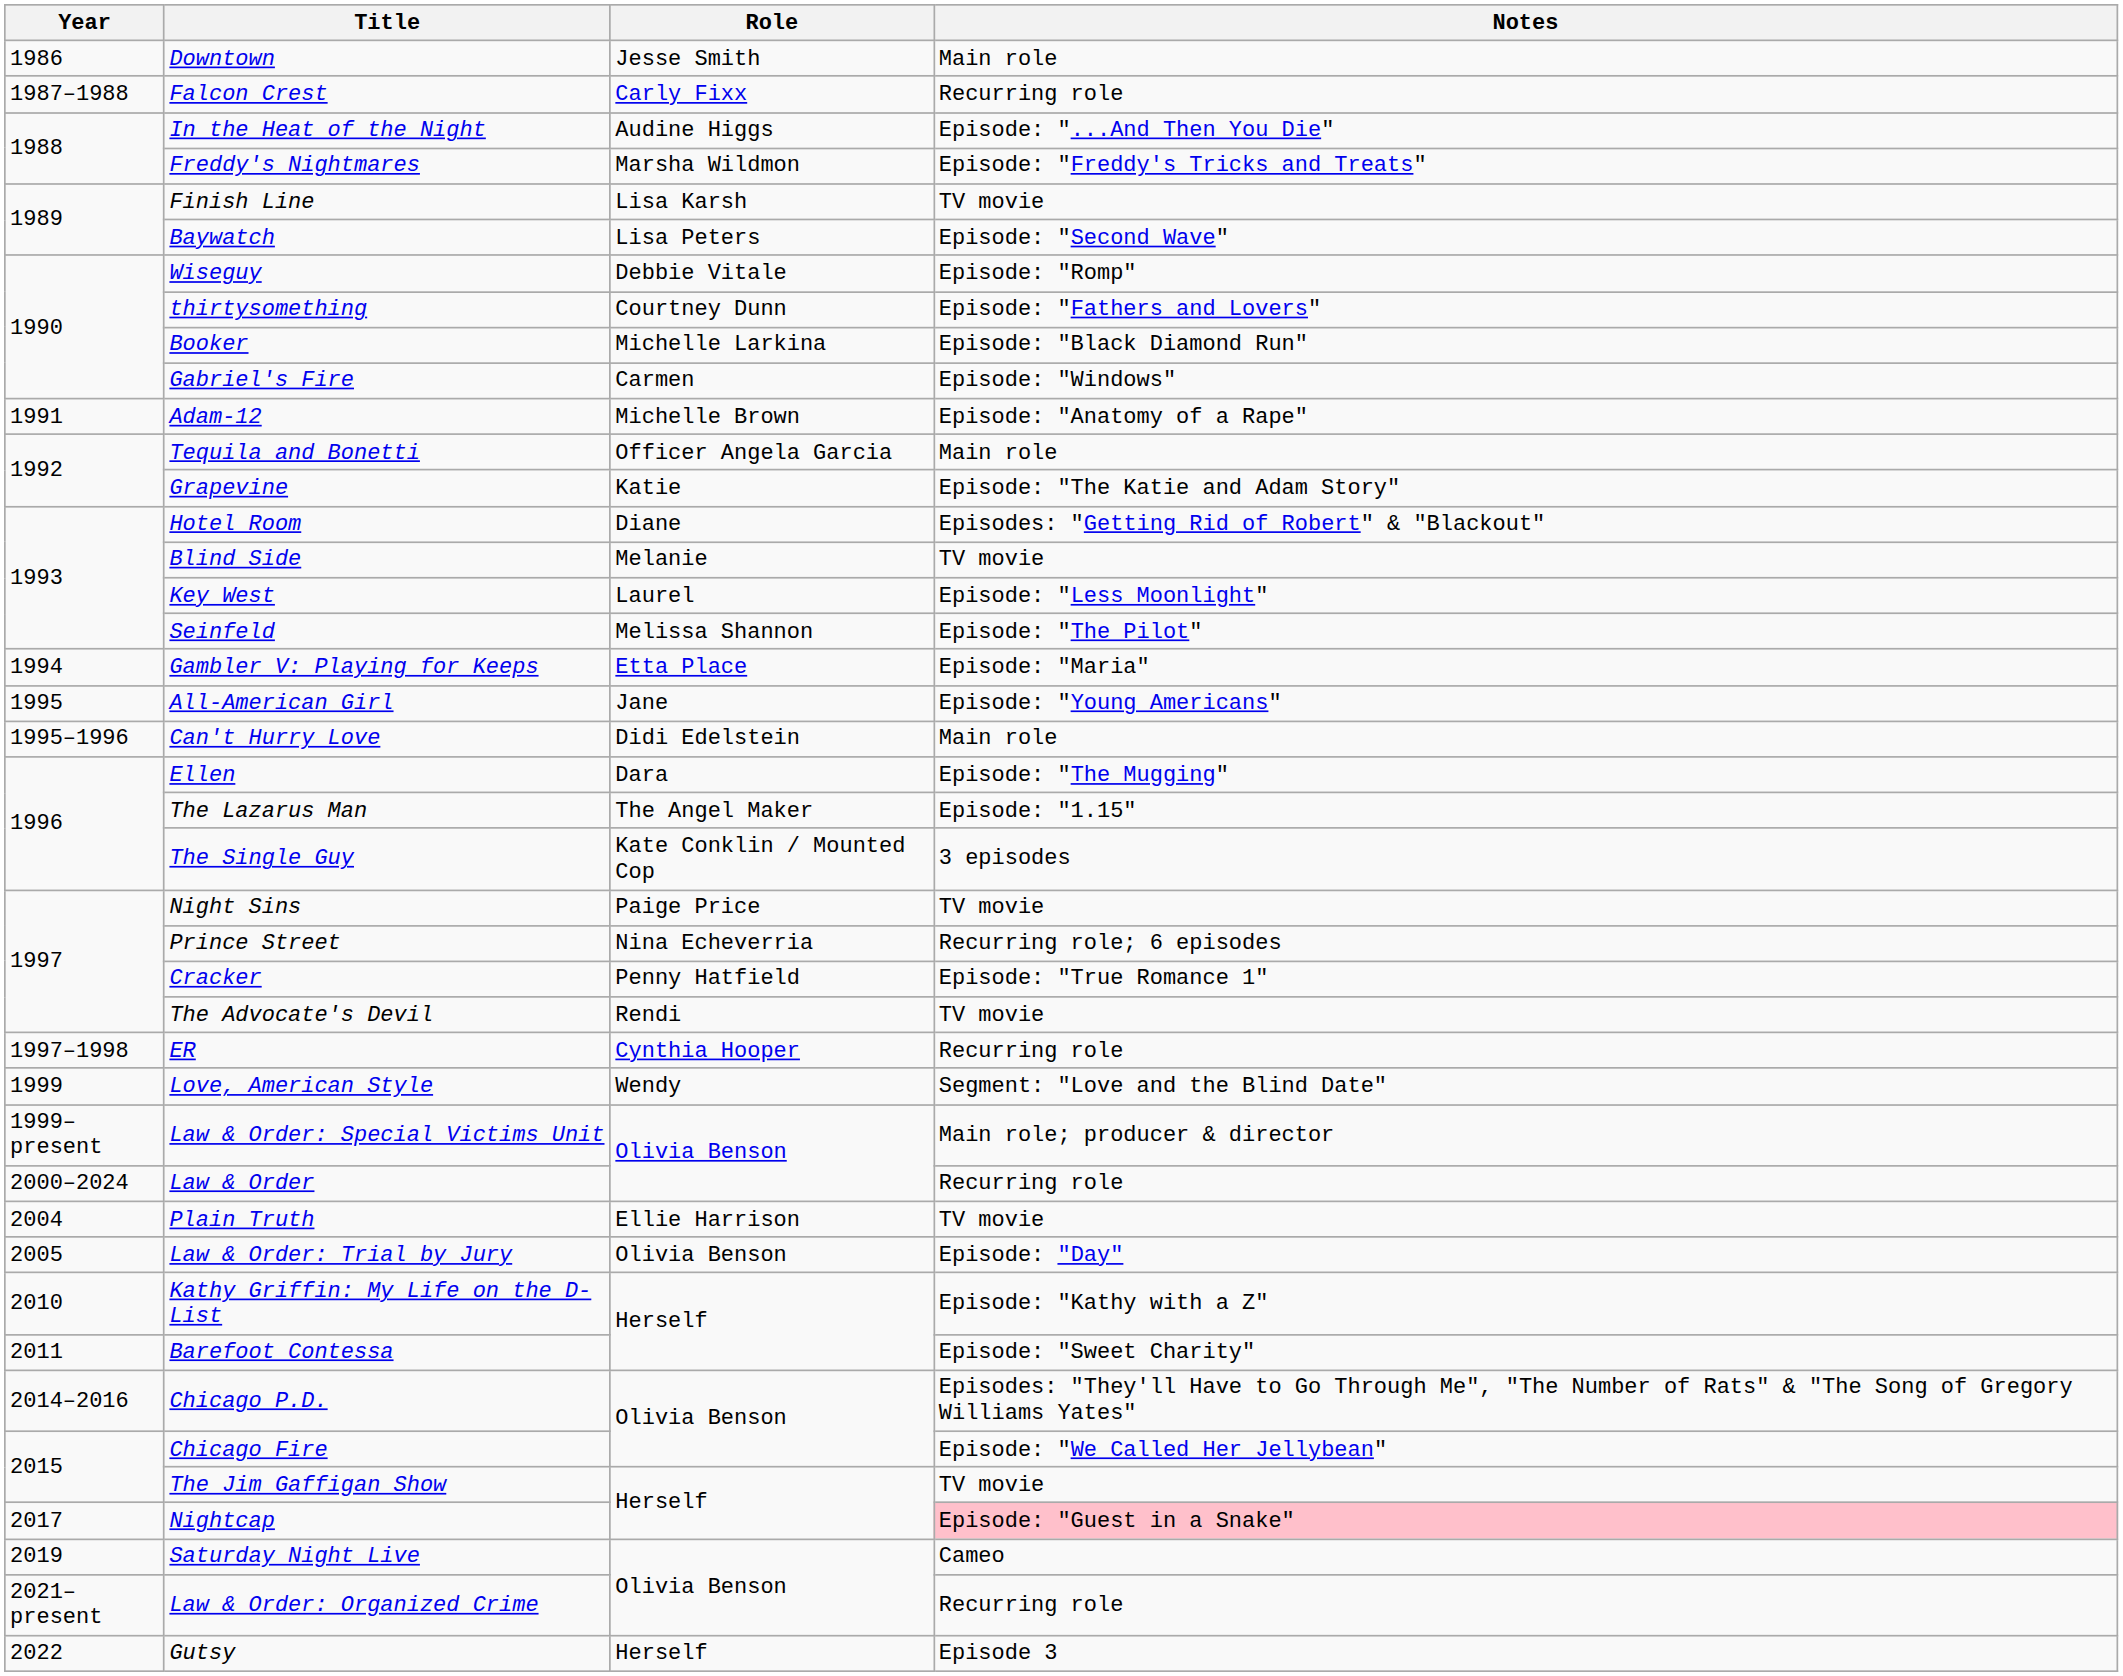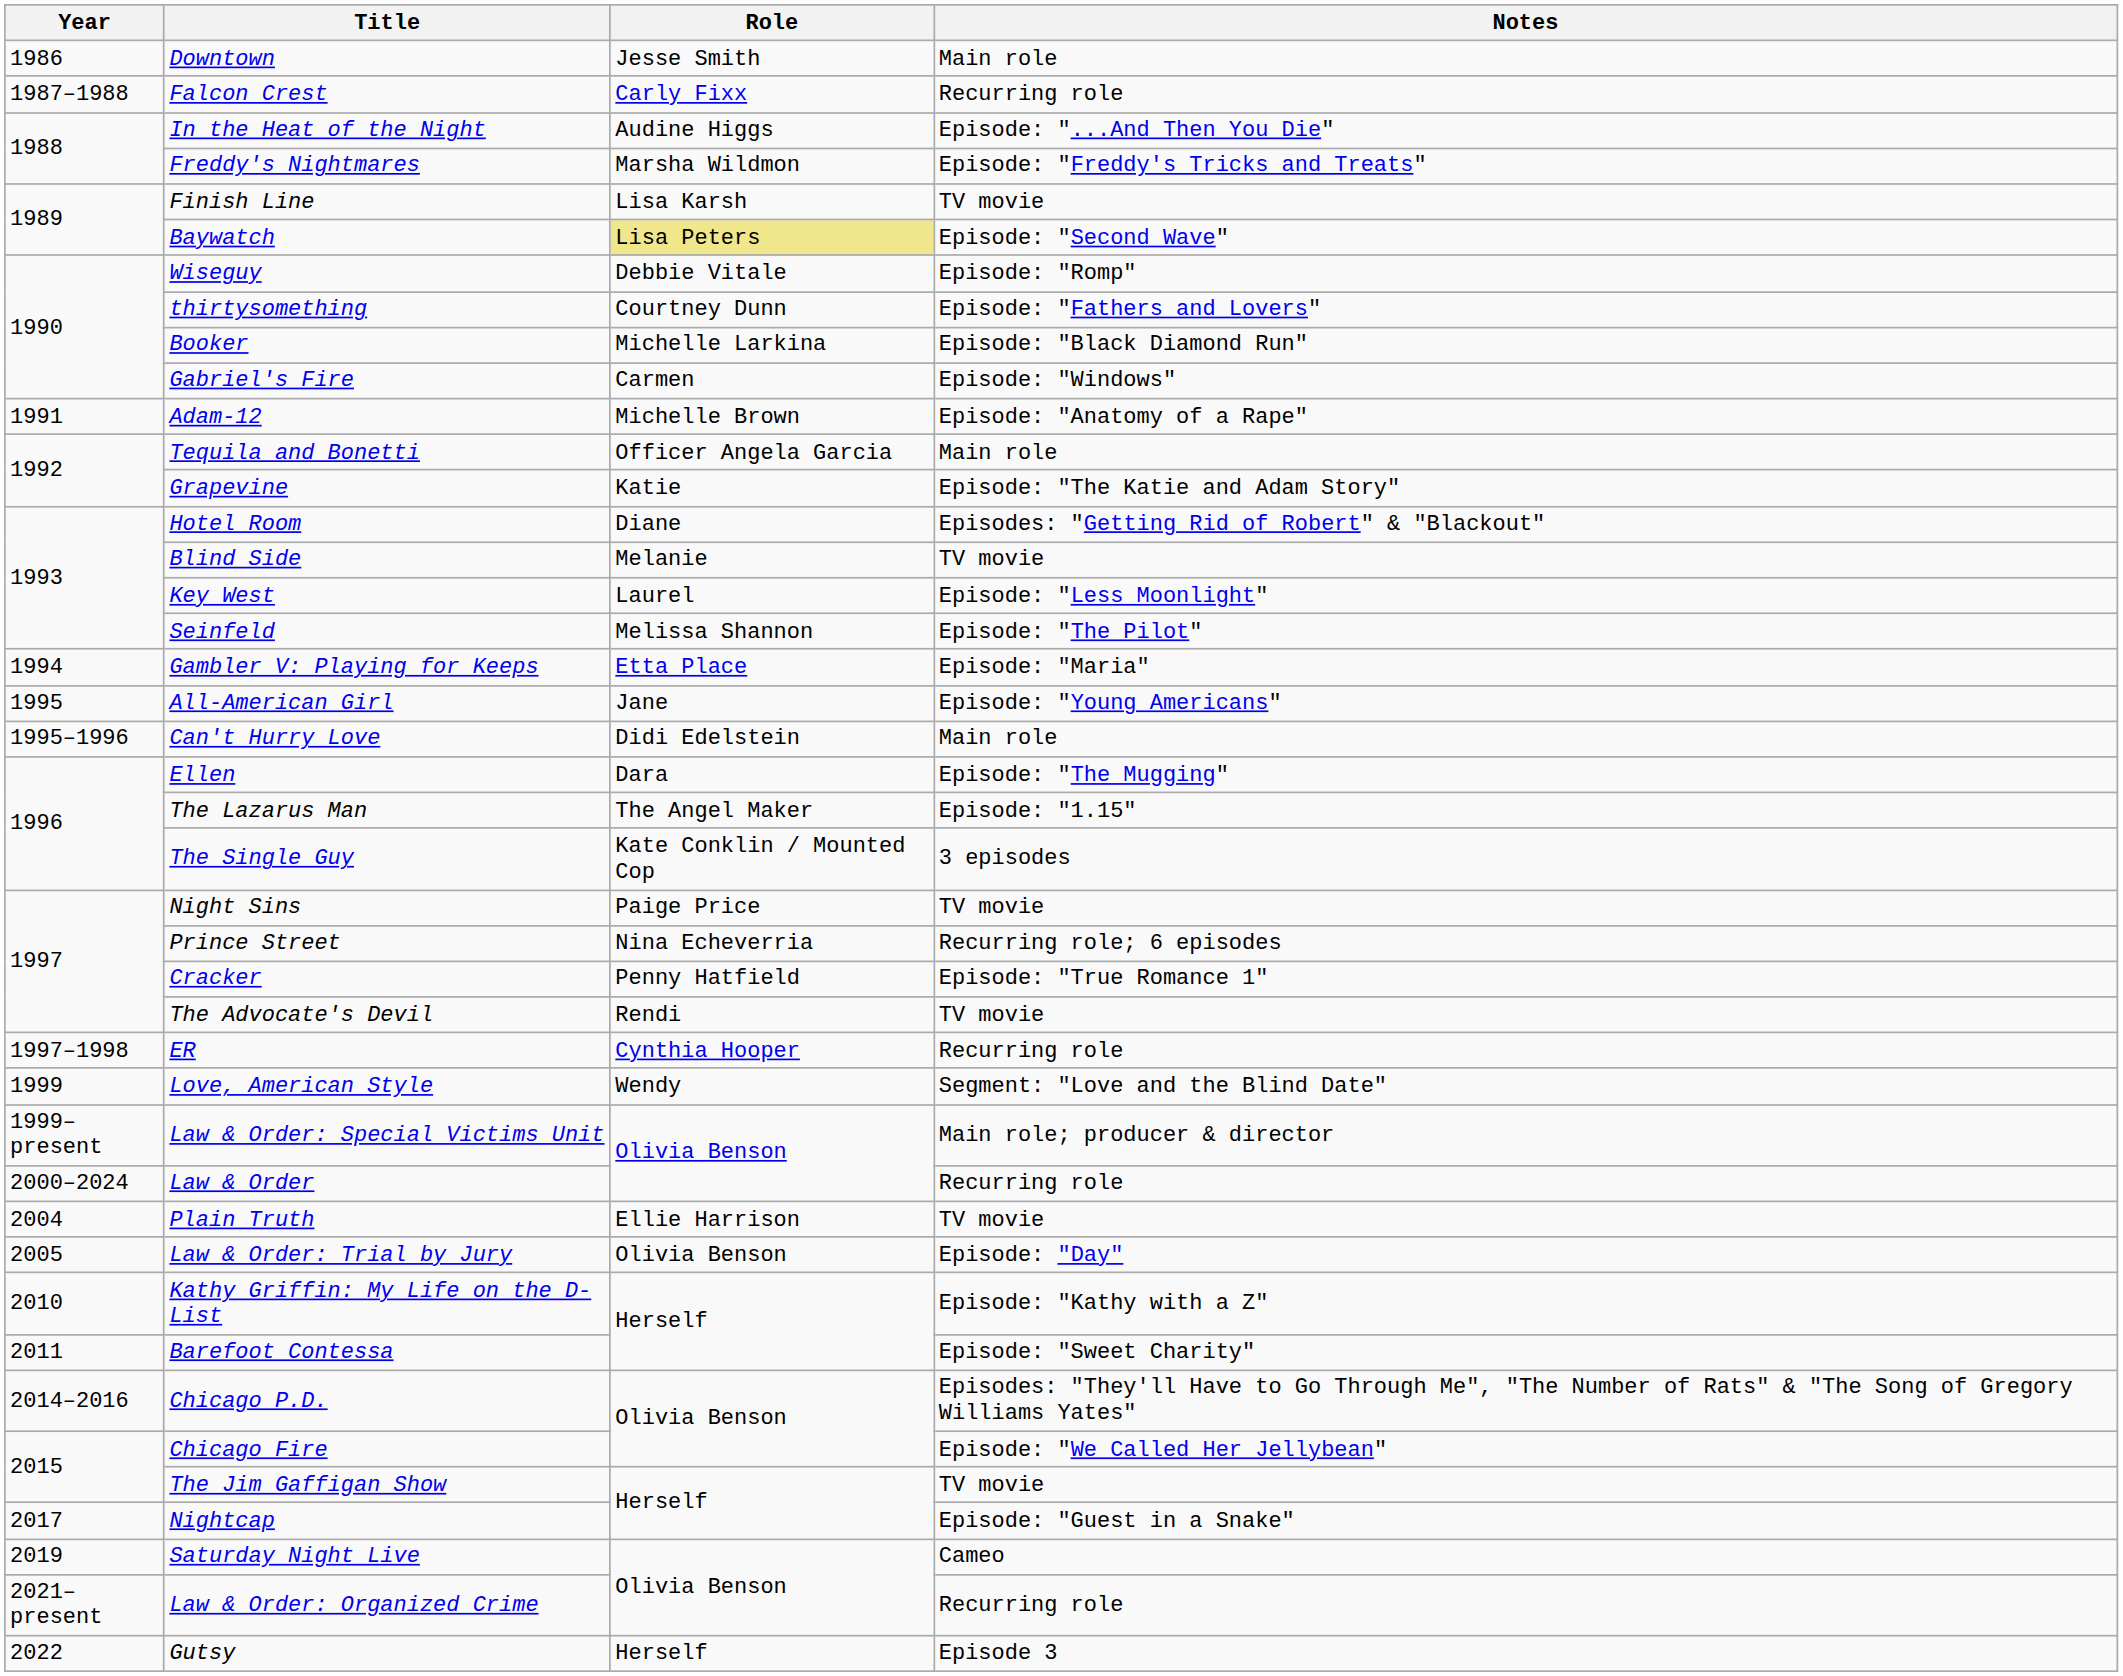(688, 238) no background -> (688, 238) khaki background
(1117, 1521) pink background -> (1117, 1521) no background
